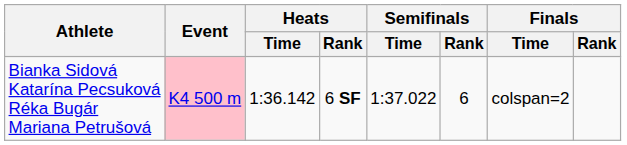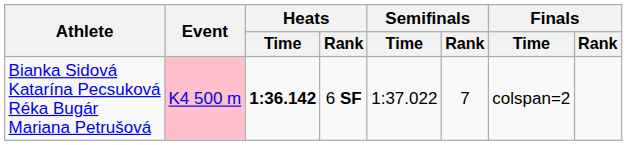(282, 99) normal -> (283, 99) bold
(464, 99) 6 -> (465, 99) 7
